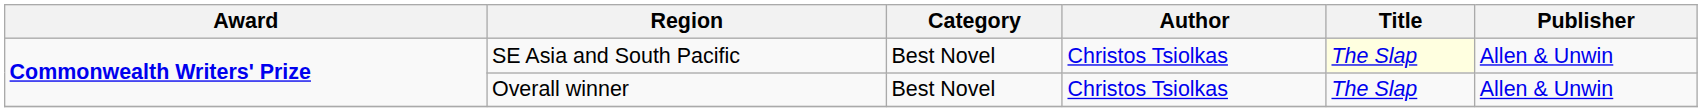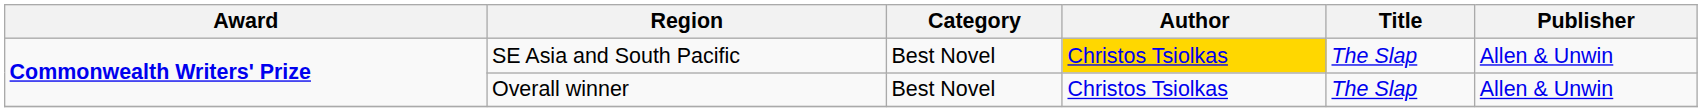(1148, 55) no background -> (1148, 55) gold background
(1374, 55) lightyellow background -> (1374, 55) no background
